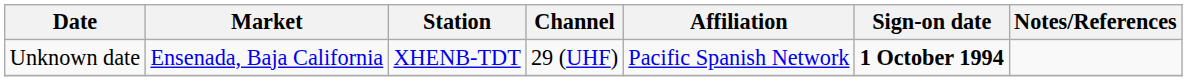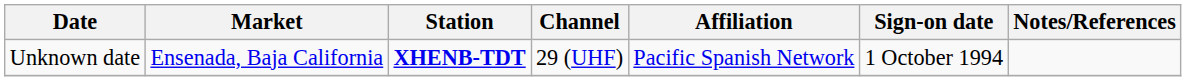(457, 57) normal -> (460, 57) bold
(932, 57) bold -> (934, 57) normal
